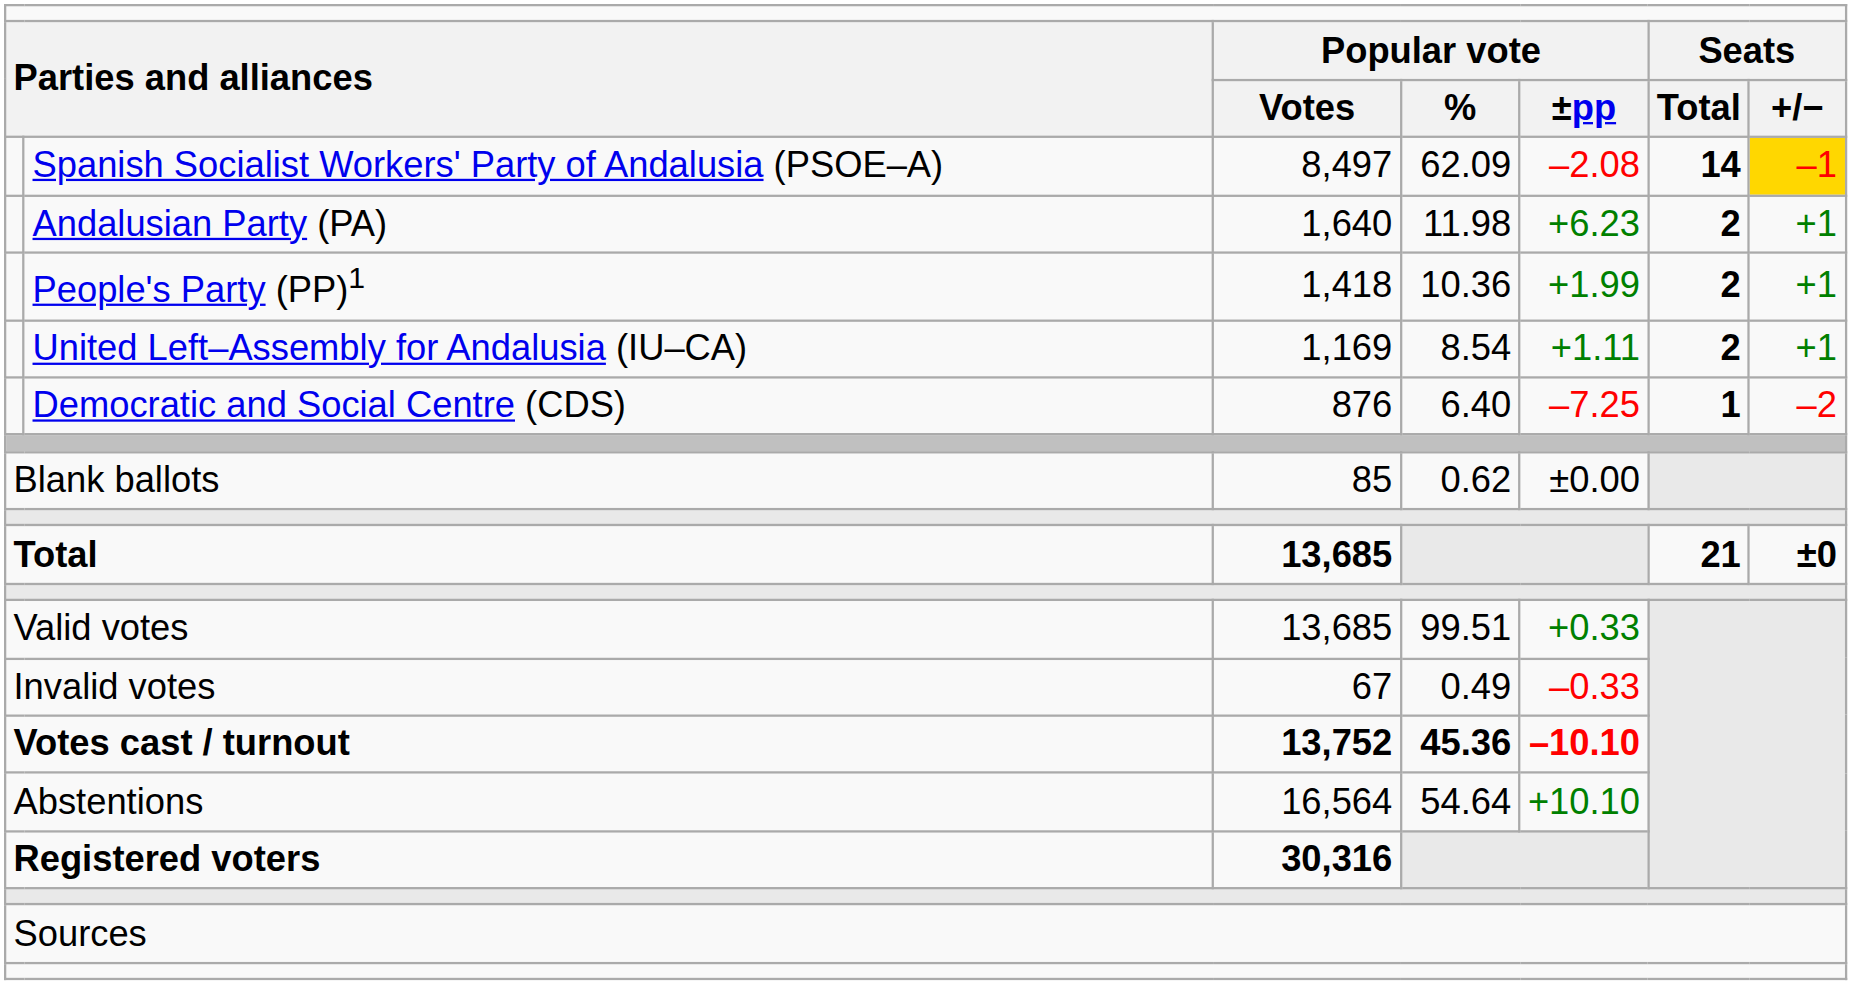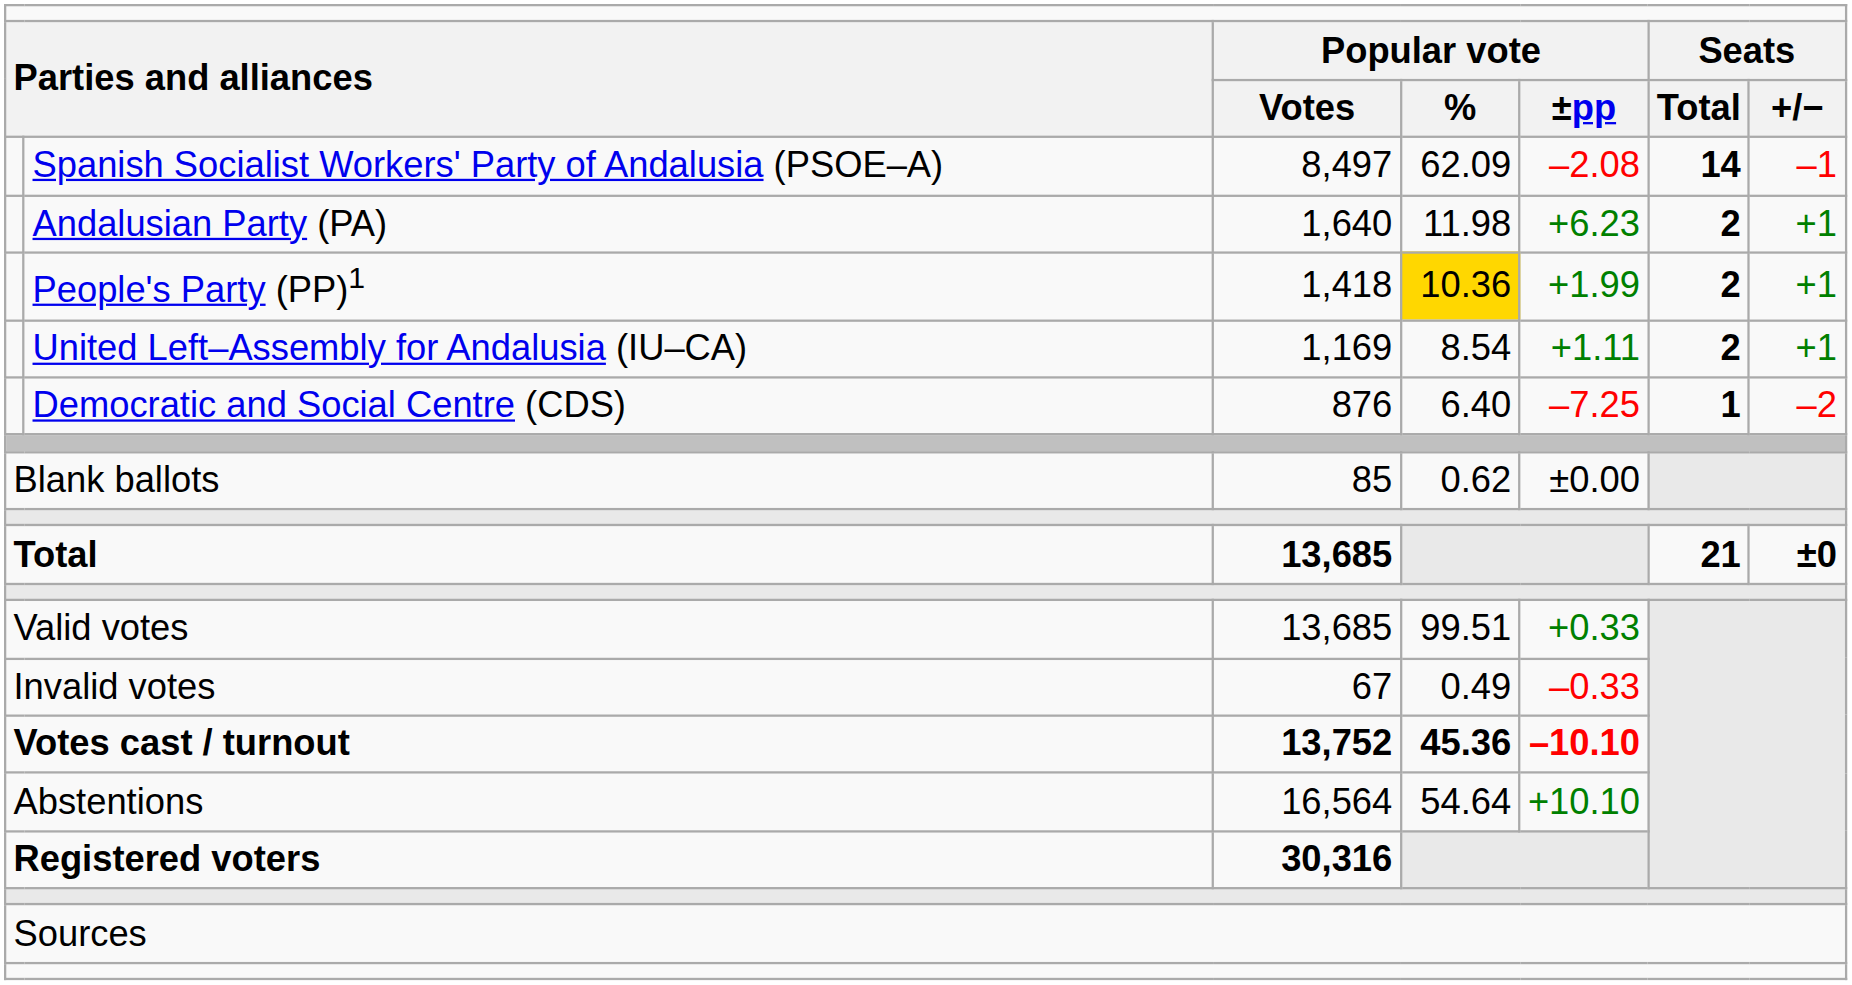(1817, 165) gold background -> (1817, 165) no background
(1466, 285) no background -> (1466, 285) gold background
